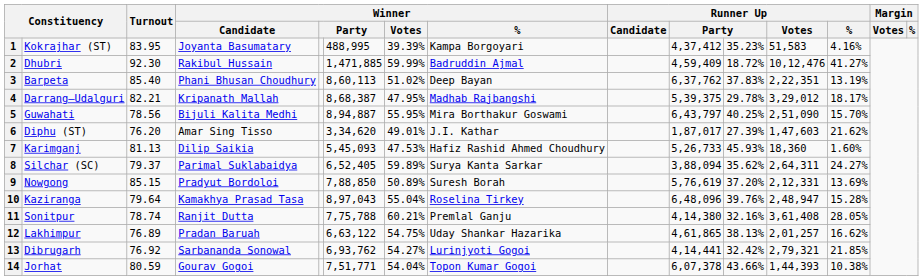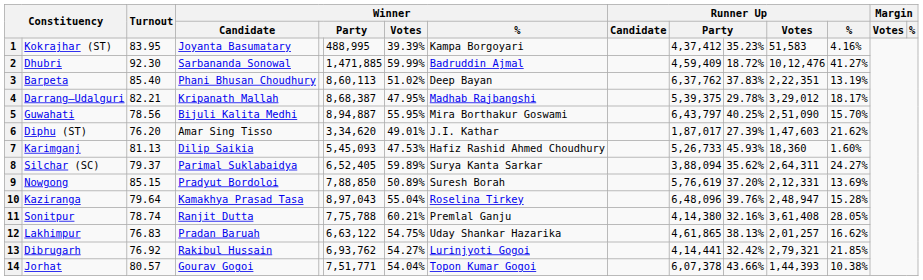(225, 64) Rakibul Hussain -> (235, 64) Sarbananda Sonowal
(145, 233) 76.89 -> (145, 233) 76.83
(235, 250) Sarbananda Sonowal -> (225, 250) Rakibul Hussain
(145, 267) 80.59 -> (145, 267) 80.57
